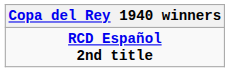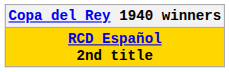(115, 47) no background -> (115, 47) gold background
